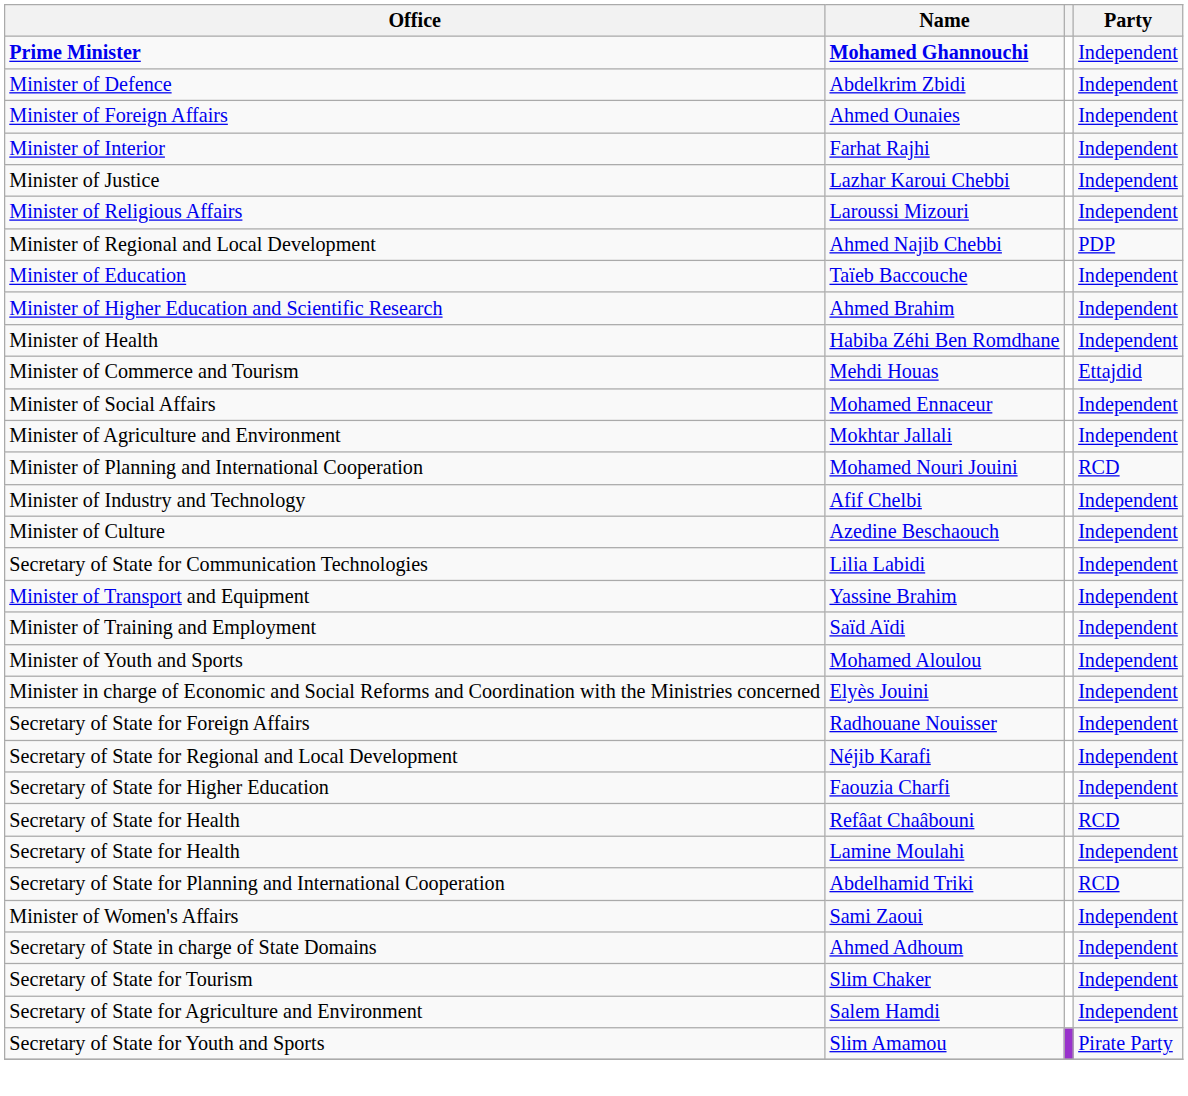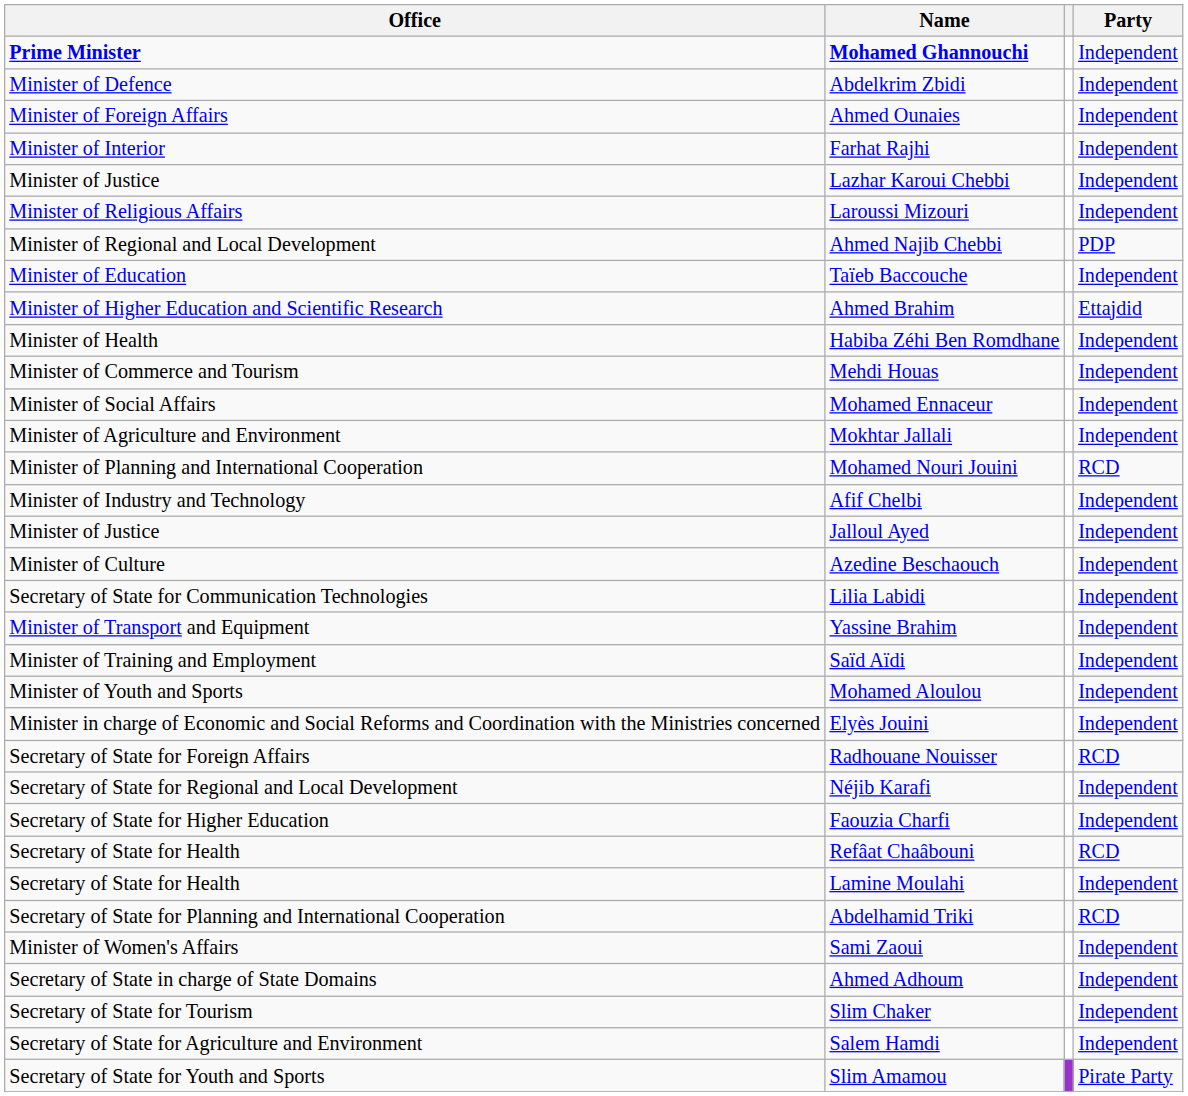(1128, 308) Independent -> (1110, 308) Ettajdid
(1110, 372) Ettajdid -> (1128, 372) Independent
+ row: (879, 532)
(1128, 723) Independent -> (1099, 755) RCD
